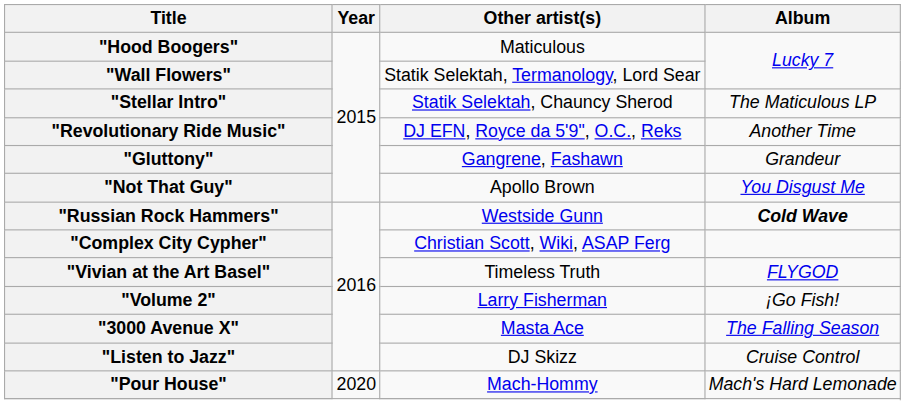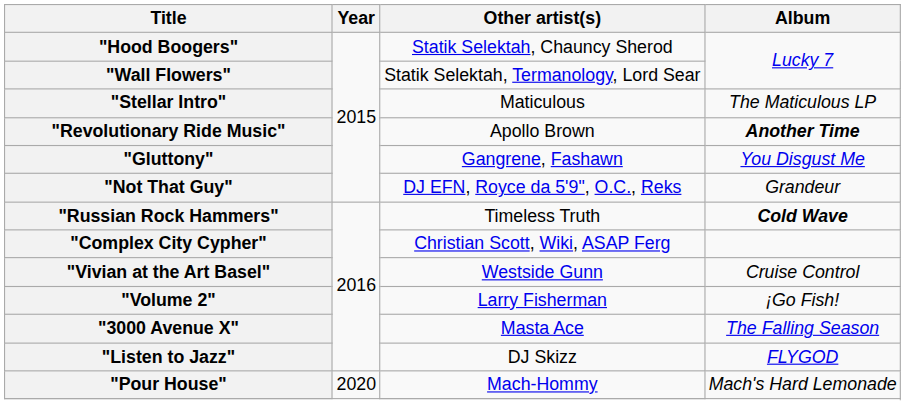(542, 46) Maticulous -> (542, 46) Statik Selektah, Chauncy Sherod
(542, 103) Statik Selektah, Chauncy Sherod -> (542, 103) Maticulous
(542, 131) DJ EFN, Royce da 5'9", O.C., Reks -> (542, 131) Apollo Brown
(803, 131) normal -> (803, 131) bold
(803, 159) Grandeur -> (803, 159) You Disgust Me
(542, 187) Apollo Brown -> (542, 187) DJ EFN, Royce da 5'9", O.C., Reks
(803, 187) You Disgust Me -> (803, 187) Grandeur
(542, 215) Westside Gunn -> (542, 215) Timeless Truth
(542, 272) Timeless Truth -> (542, 272) Westside Gunn
(803, 272) FLYGOD -> (803, 272) Cruise Control
(803, 356) Cruise Control -> (803, 356) FLYGOD
